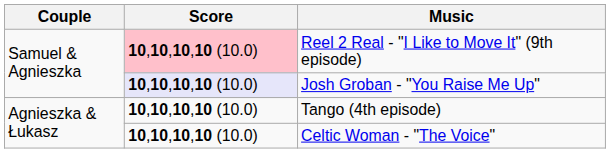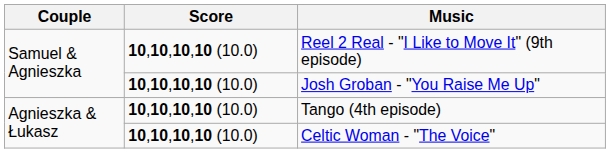(193, 51) pink background -> (193, 51) no background
(193, 85) lavender background -> (193, 85) no background
